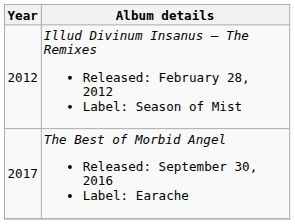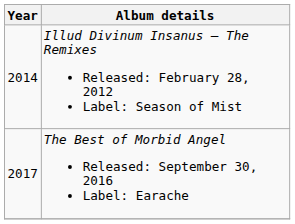(23, 77) 2012 -> (23, 77) 2014
